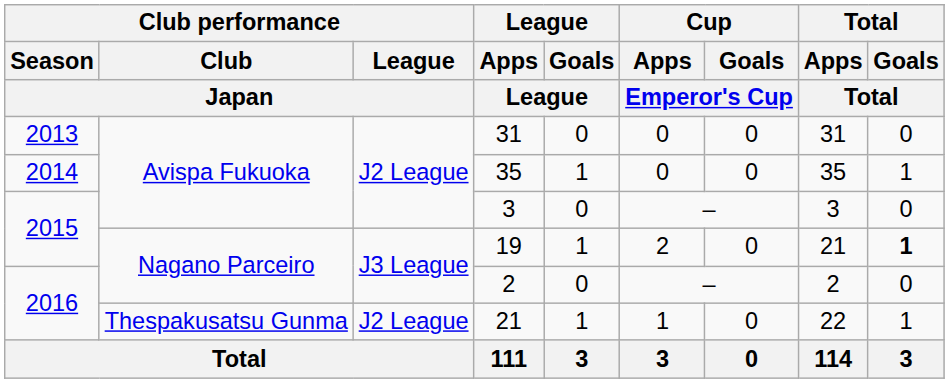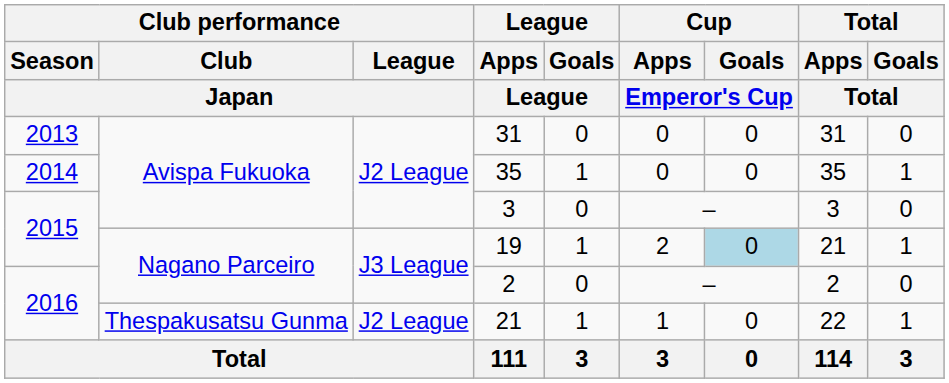(752, 246) no background -> (752, 246) lightblue background
(906, 246) bold -> (906, 246) normal
